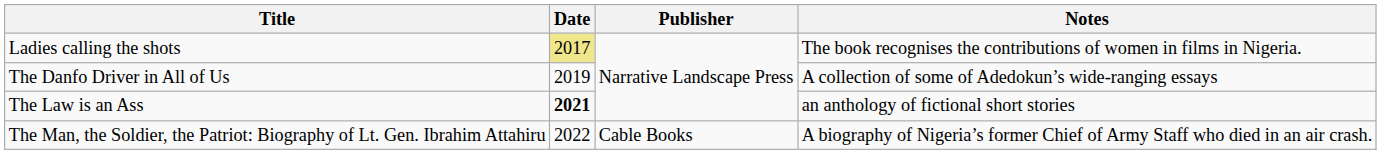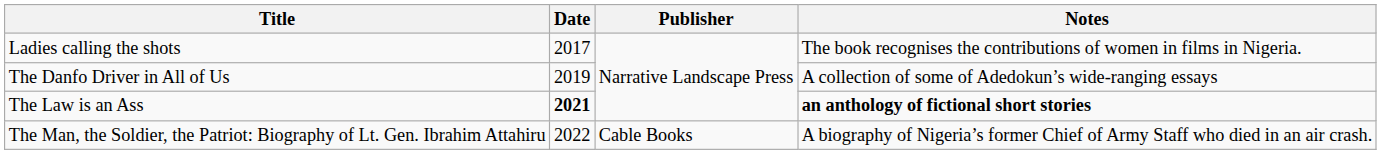(572, 47) khaki background -> (572, 47) no background
(938, 105) normal -> (946, 105) bold
